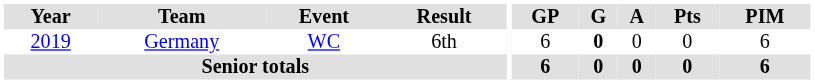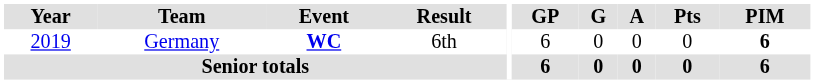(324, 41) normal -> (324, 41) bold
(598, 41) bold -> (598, 41) normal
(765, 41) normal -> (765, 41) bold
